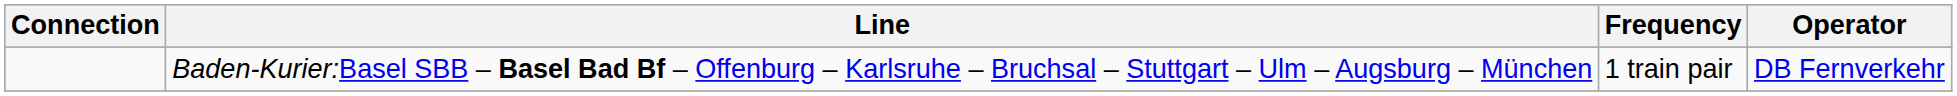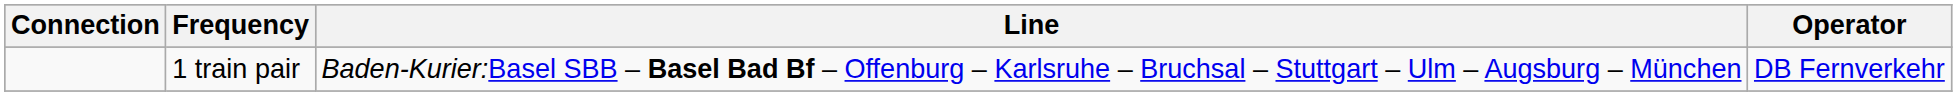columns swapped: (882, 25) <-> (1673, 25)
